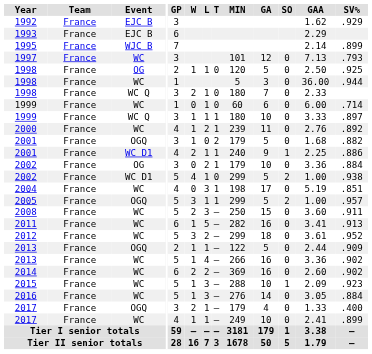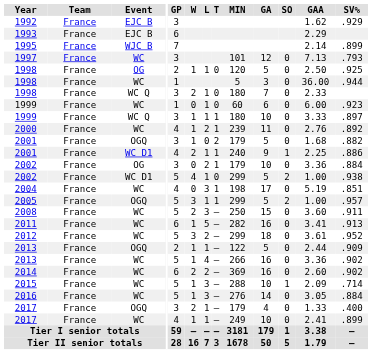(352, 105) .714 -> (352, 105) .923
(352, 284) .923 -> (352, 284) .714
